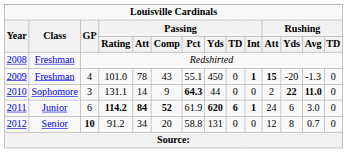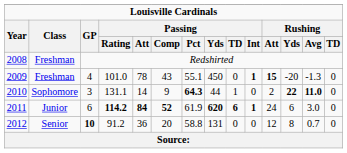(235, 92) 0 -> (235, 92) 1
(142, 124) 34 -> (142, 124) 36
